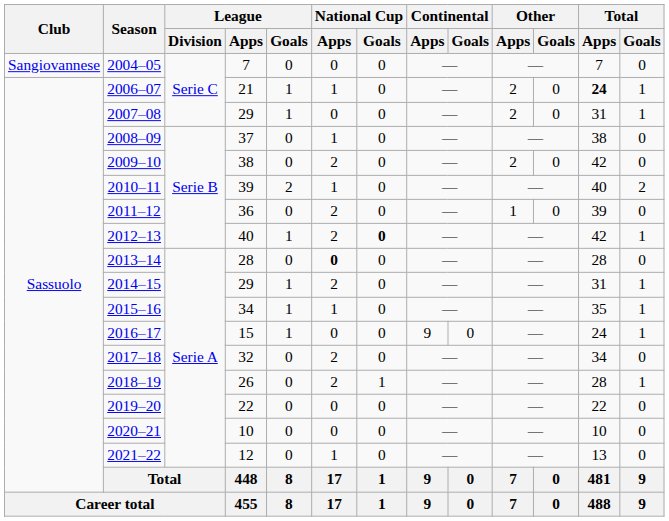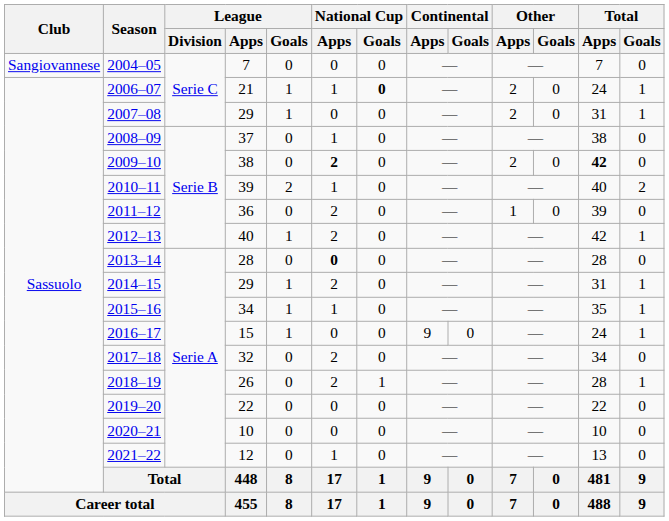(382, 89) normal -> (382, 89) bold
(599, 89) bold -> (599, 89) normal
(334, 162) normal -> (334, 162) bold
(599, 162) normal -> (599, 162) bold
(382, 235) bold -> (382, 235) normal
